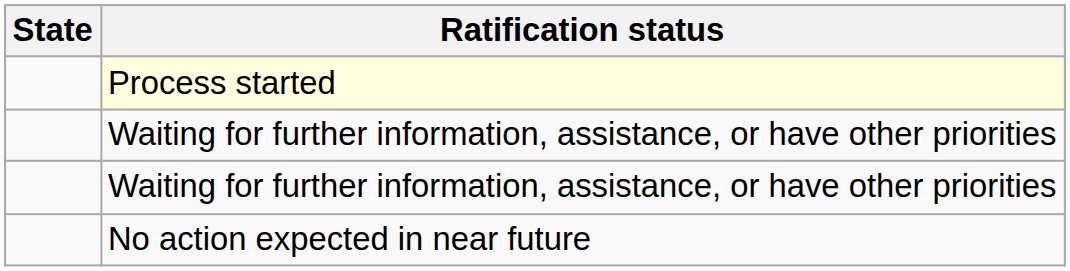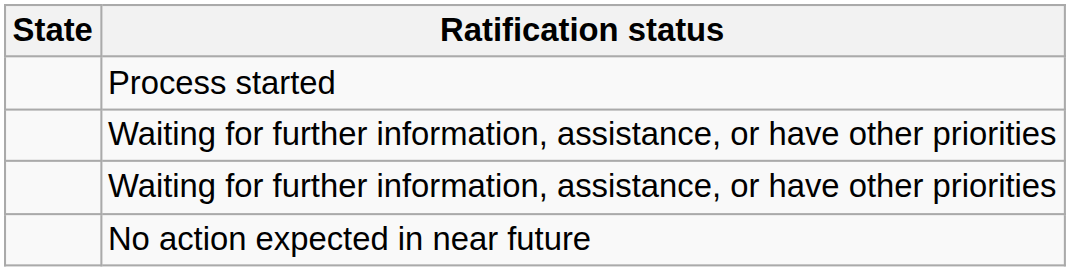(222, 82) lightyellow background -> (222, 82) no background
